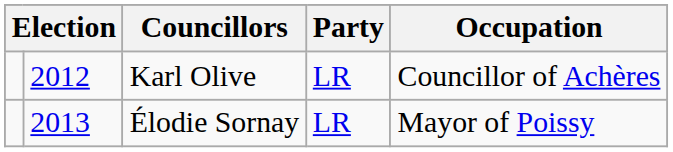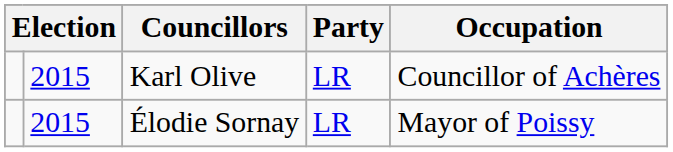(60, 75) 2012 -> (60, 75) 2015
(60, 122) 2013 -> (60, 122) 2015
